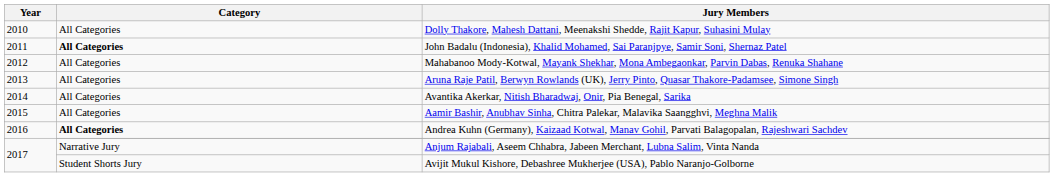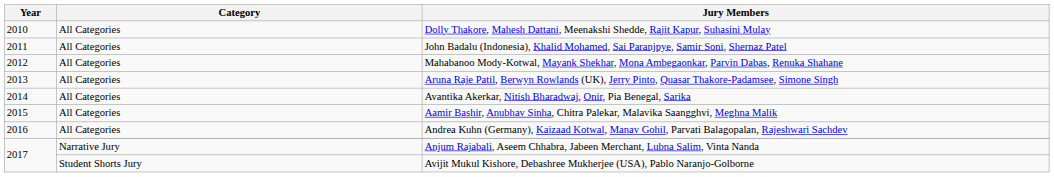(91, 46) bold -> (90, 46) normal
(91, 130) bold -> (90, 130) normal
